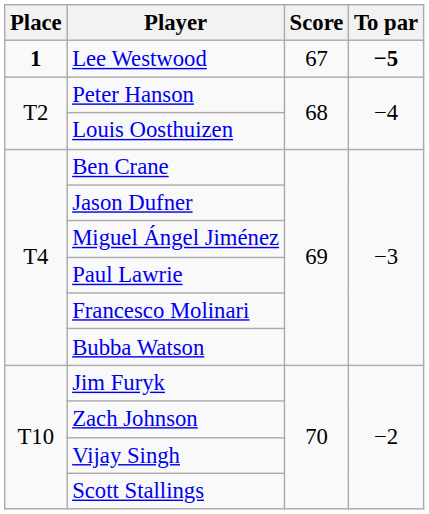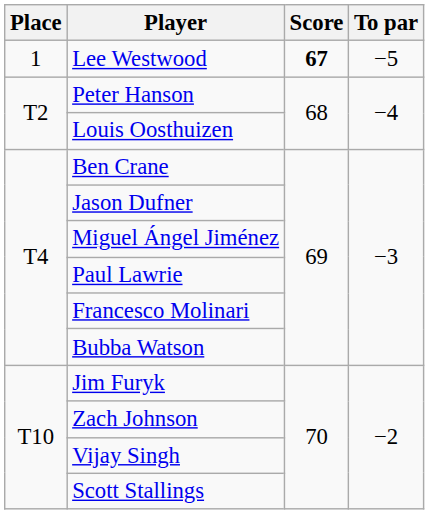(36, 58) bold -> (36, 58) normal
(316, 58) normal -> (316, 58) bold
(386, 58) bold -> (386, 58) normal
